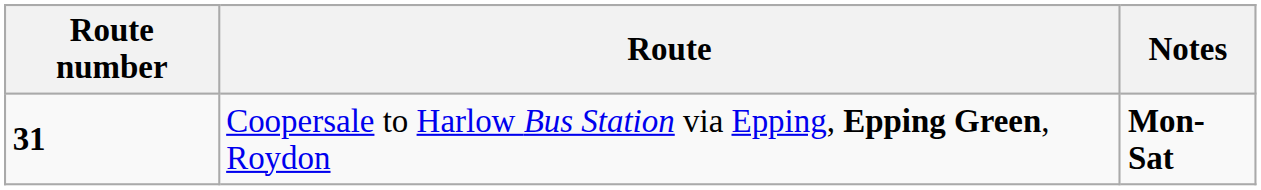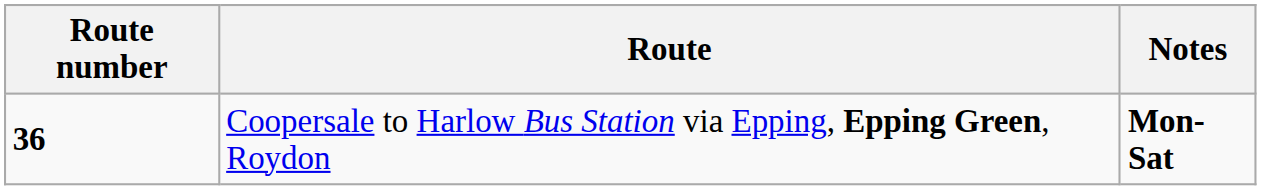(29, 138) 31 -> (29, 138) 36
